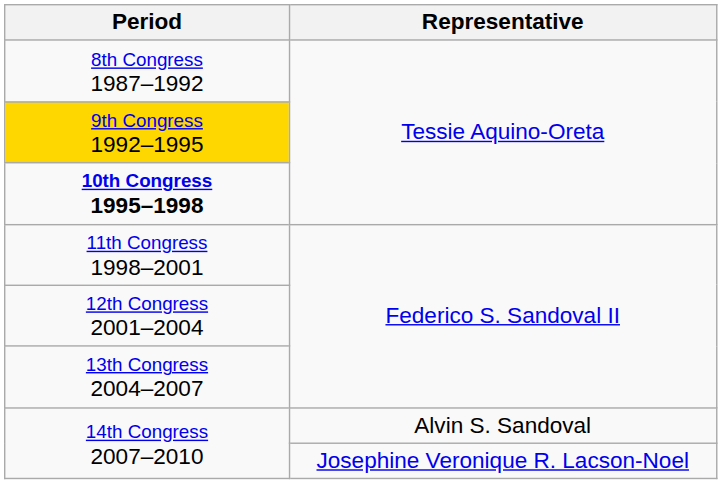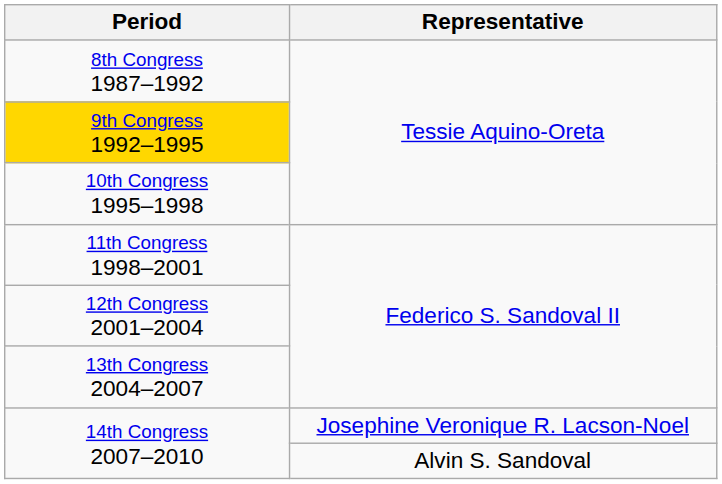(147, 193) bold -> (147, 194) normal
(503, 425) Alvin S. Sandoval -> (503, 425) Josephine Veronique R. Lacson-Noel
(503, 460) Josephine Veronique R. Lacson-Noel -> (503, 460) Alvin S. Sandoval
